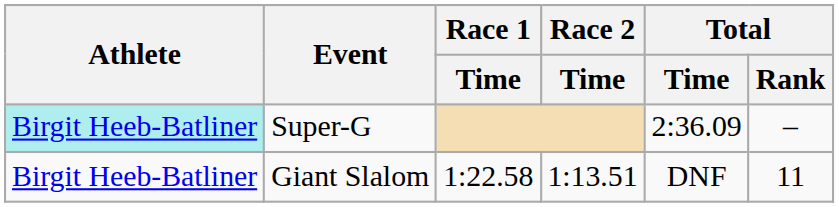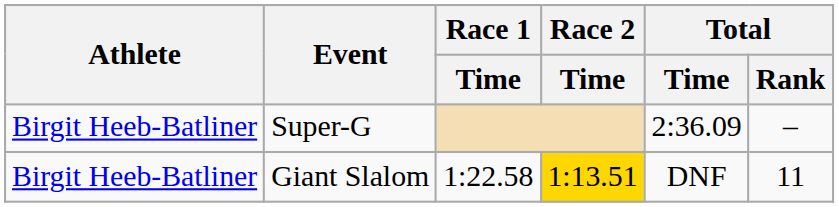(135, 127) paleturquoise background -> (135, 127) no background
(592, 176) no background -> (592, 176) gold background
